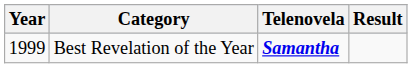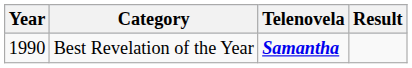(27, 47) 1999 -> (27, 47) 1990
